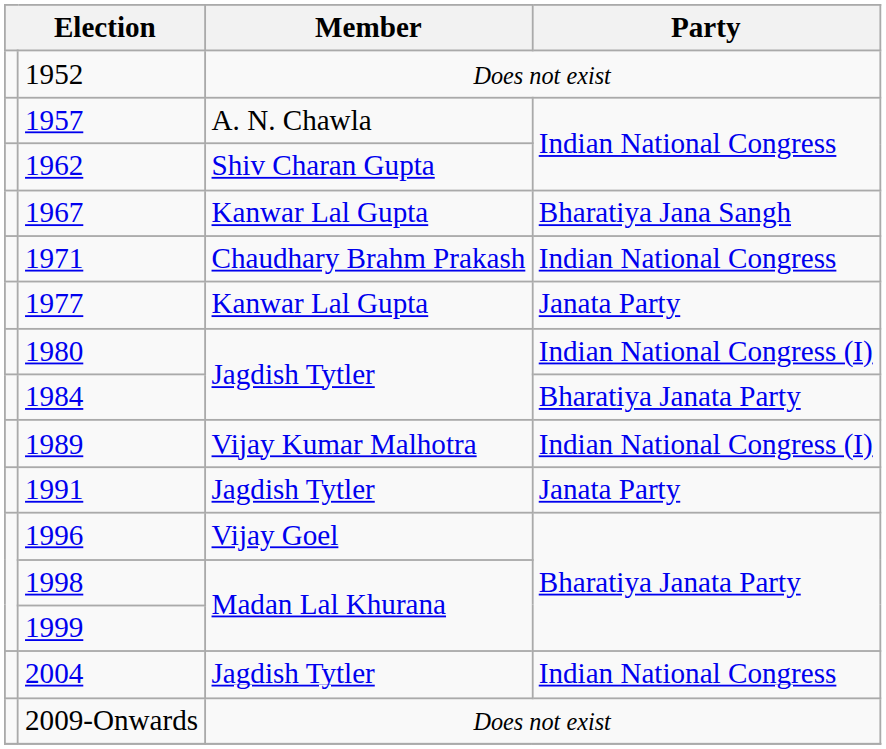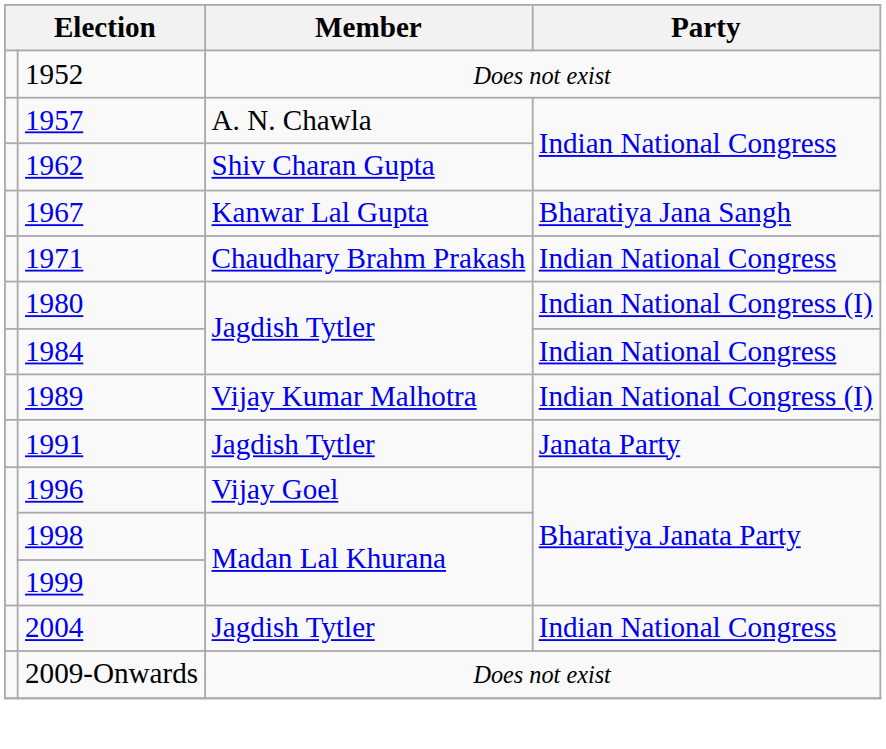- row: (54, 304)
(670, 397) Bharatiya Janata Party -> (688, 350) Indian National Congress
